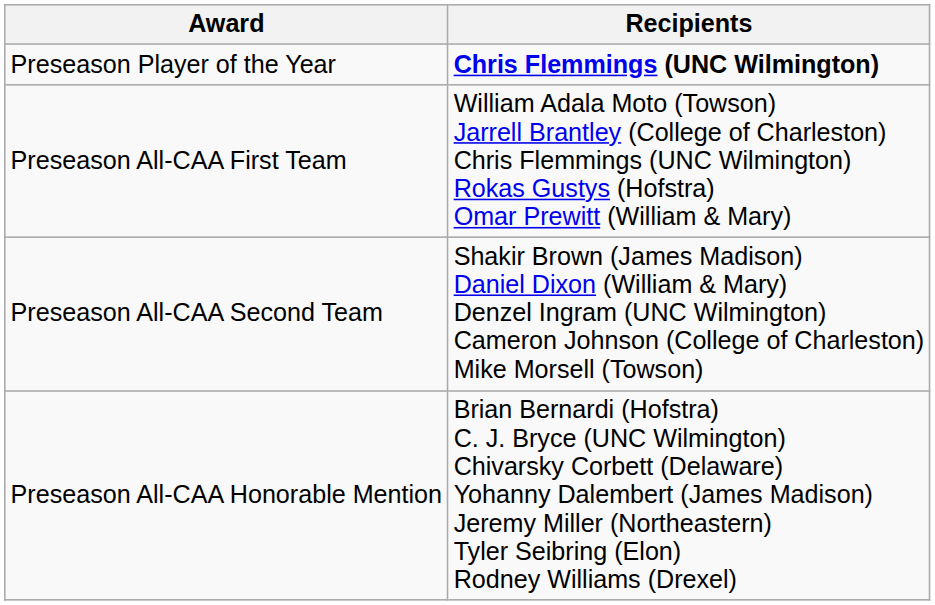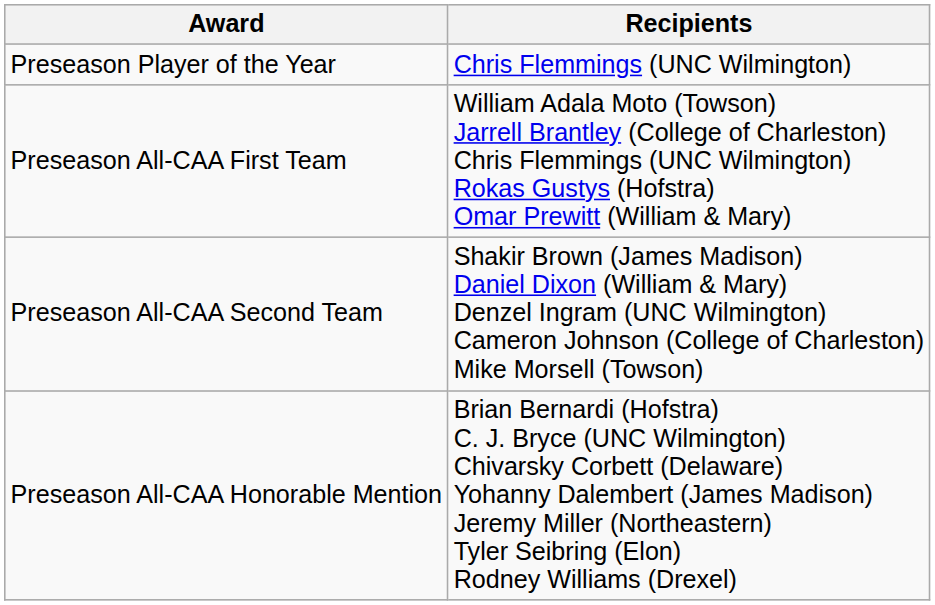(666, 64) bold -> (653, 64) normal
